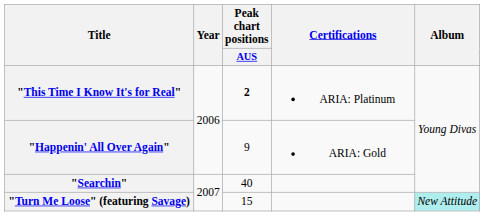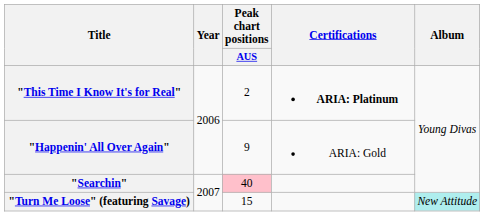(247, 92) bold -> (247, 92) normal
(343, 99) normal -> (343, 99) bold
(247, 183) no background -> (247, 183) pink background
